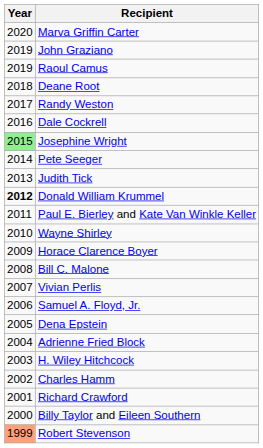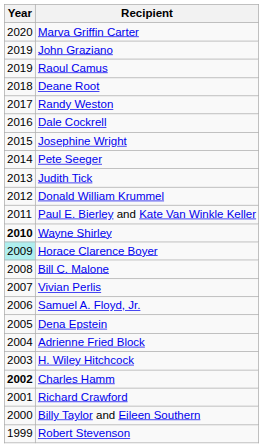(20, 141) lightgreen background -> (20, 141) no background
(20, 196) bold -> (20, 196) normal
(20, 232) normal -> (20, 232) bold
(20, 251) no background -> (20, 251) paleturquoise background
(20, 379) normal -> (20, 379) bold
(20, 433) lightsalmon background -> (20, 433) no background
